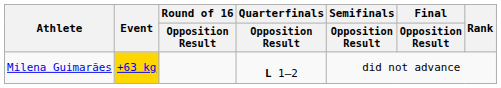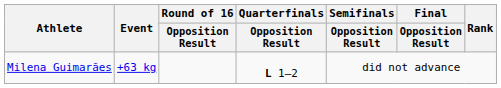(137, 67) gold background -> (137, 67) no background
